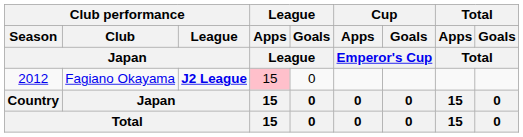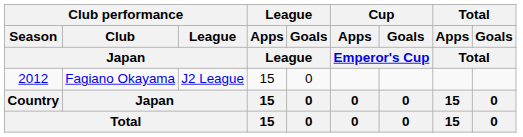(214, 79) bold -> (213, 79) normal
(270, 79) pink background -> (267, 79) no background
